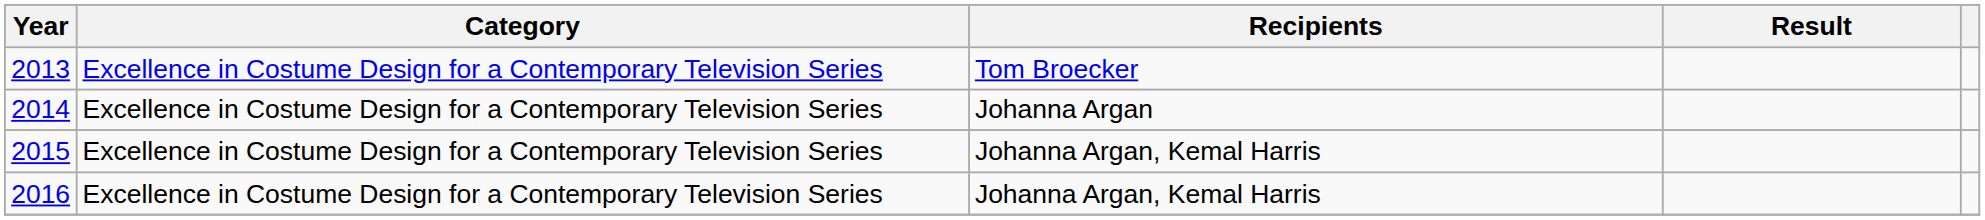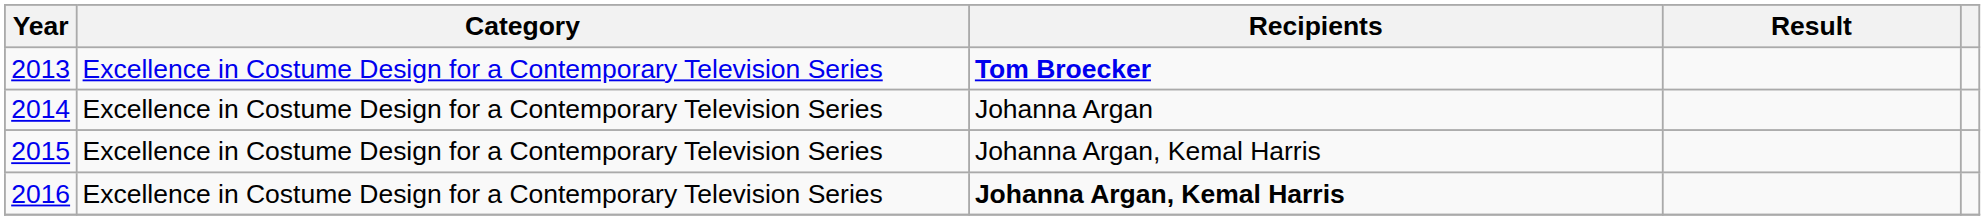(1057, 68) normal -> (1063, 68) bold
(1148, 194) normal -> (1160, 194) bold
